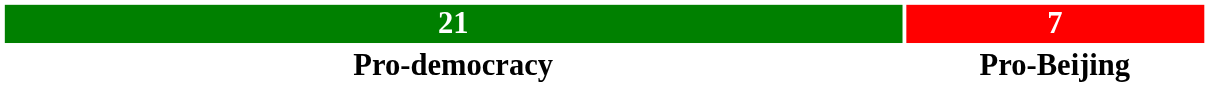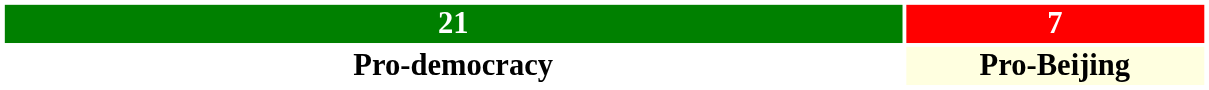(1055, 65) no background -> (1055, 65) lightyellow background
